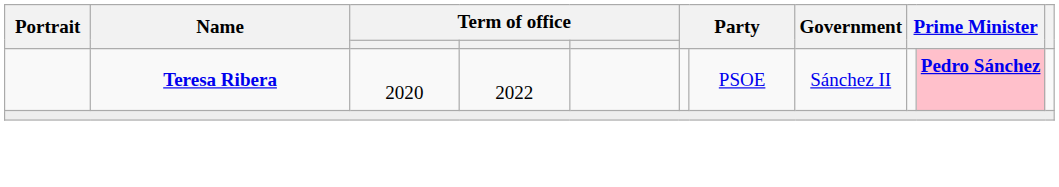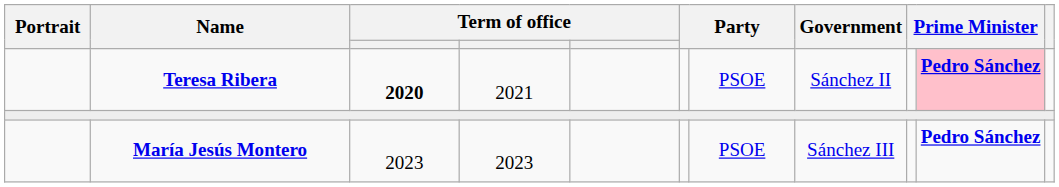(404, 92) normal -> (404, 92) bold
(514, 92) 2022 -> (514, 92) 2021
+ row: (220, 150)
